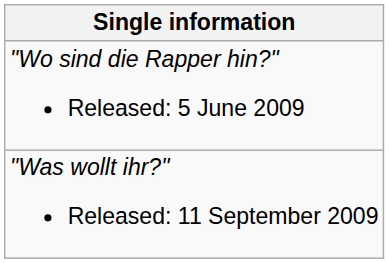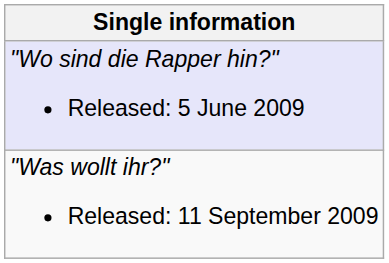(194, 84) no background -> (194, 84) lavender background
